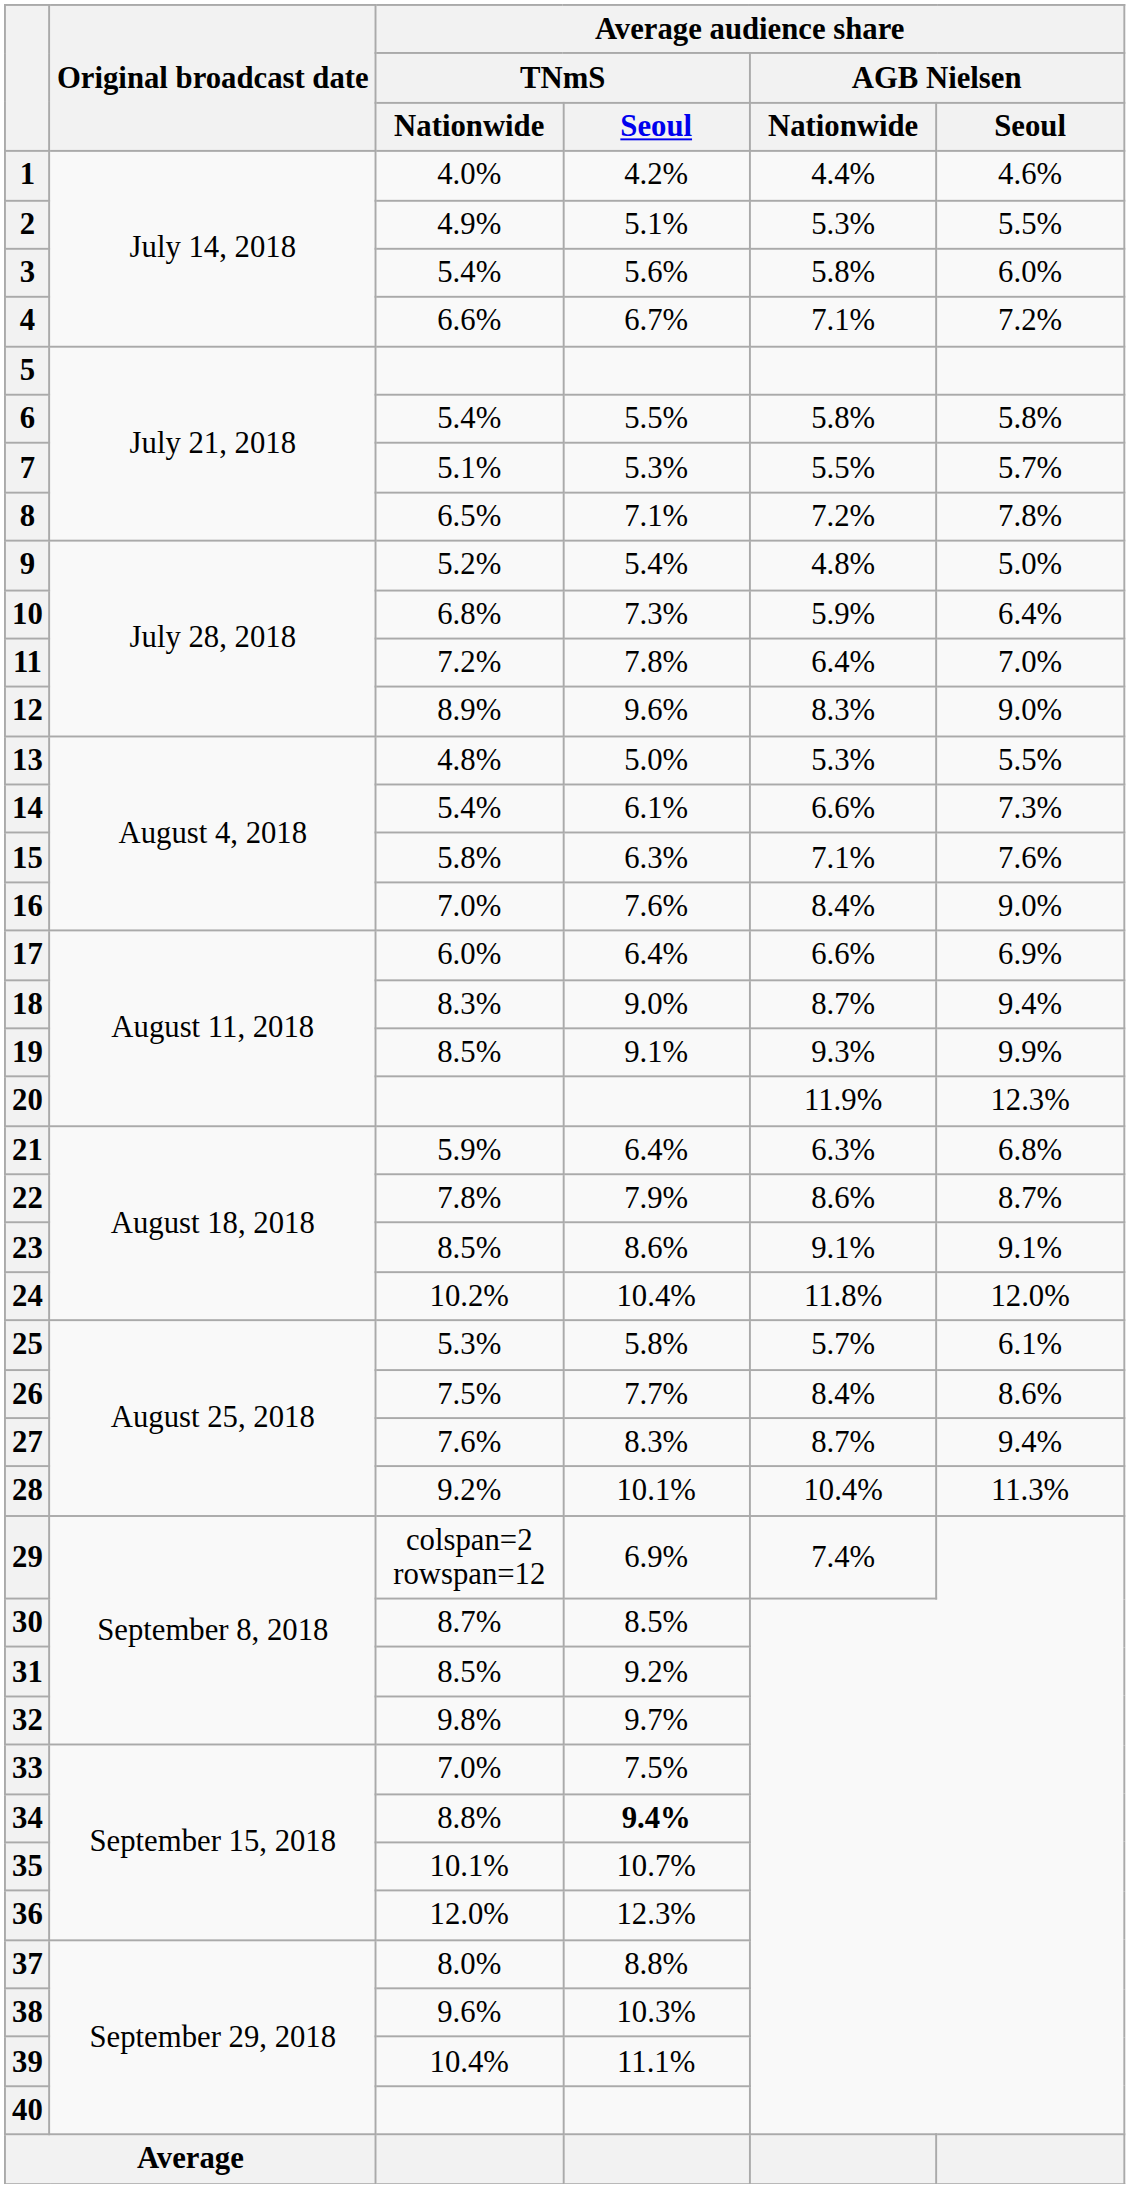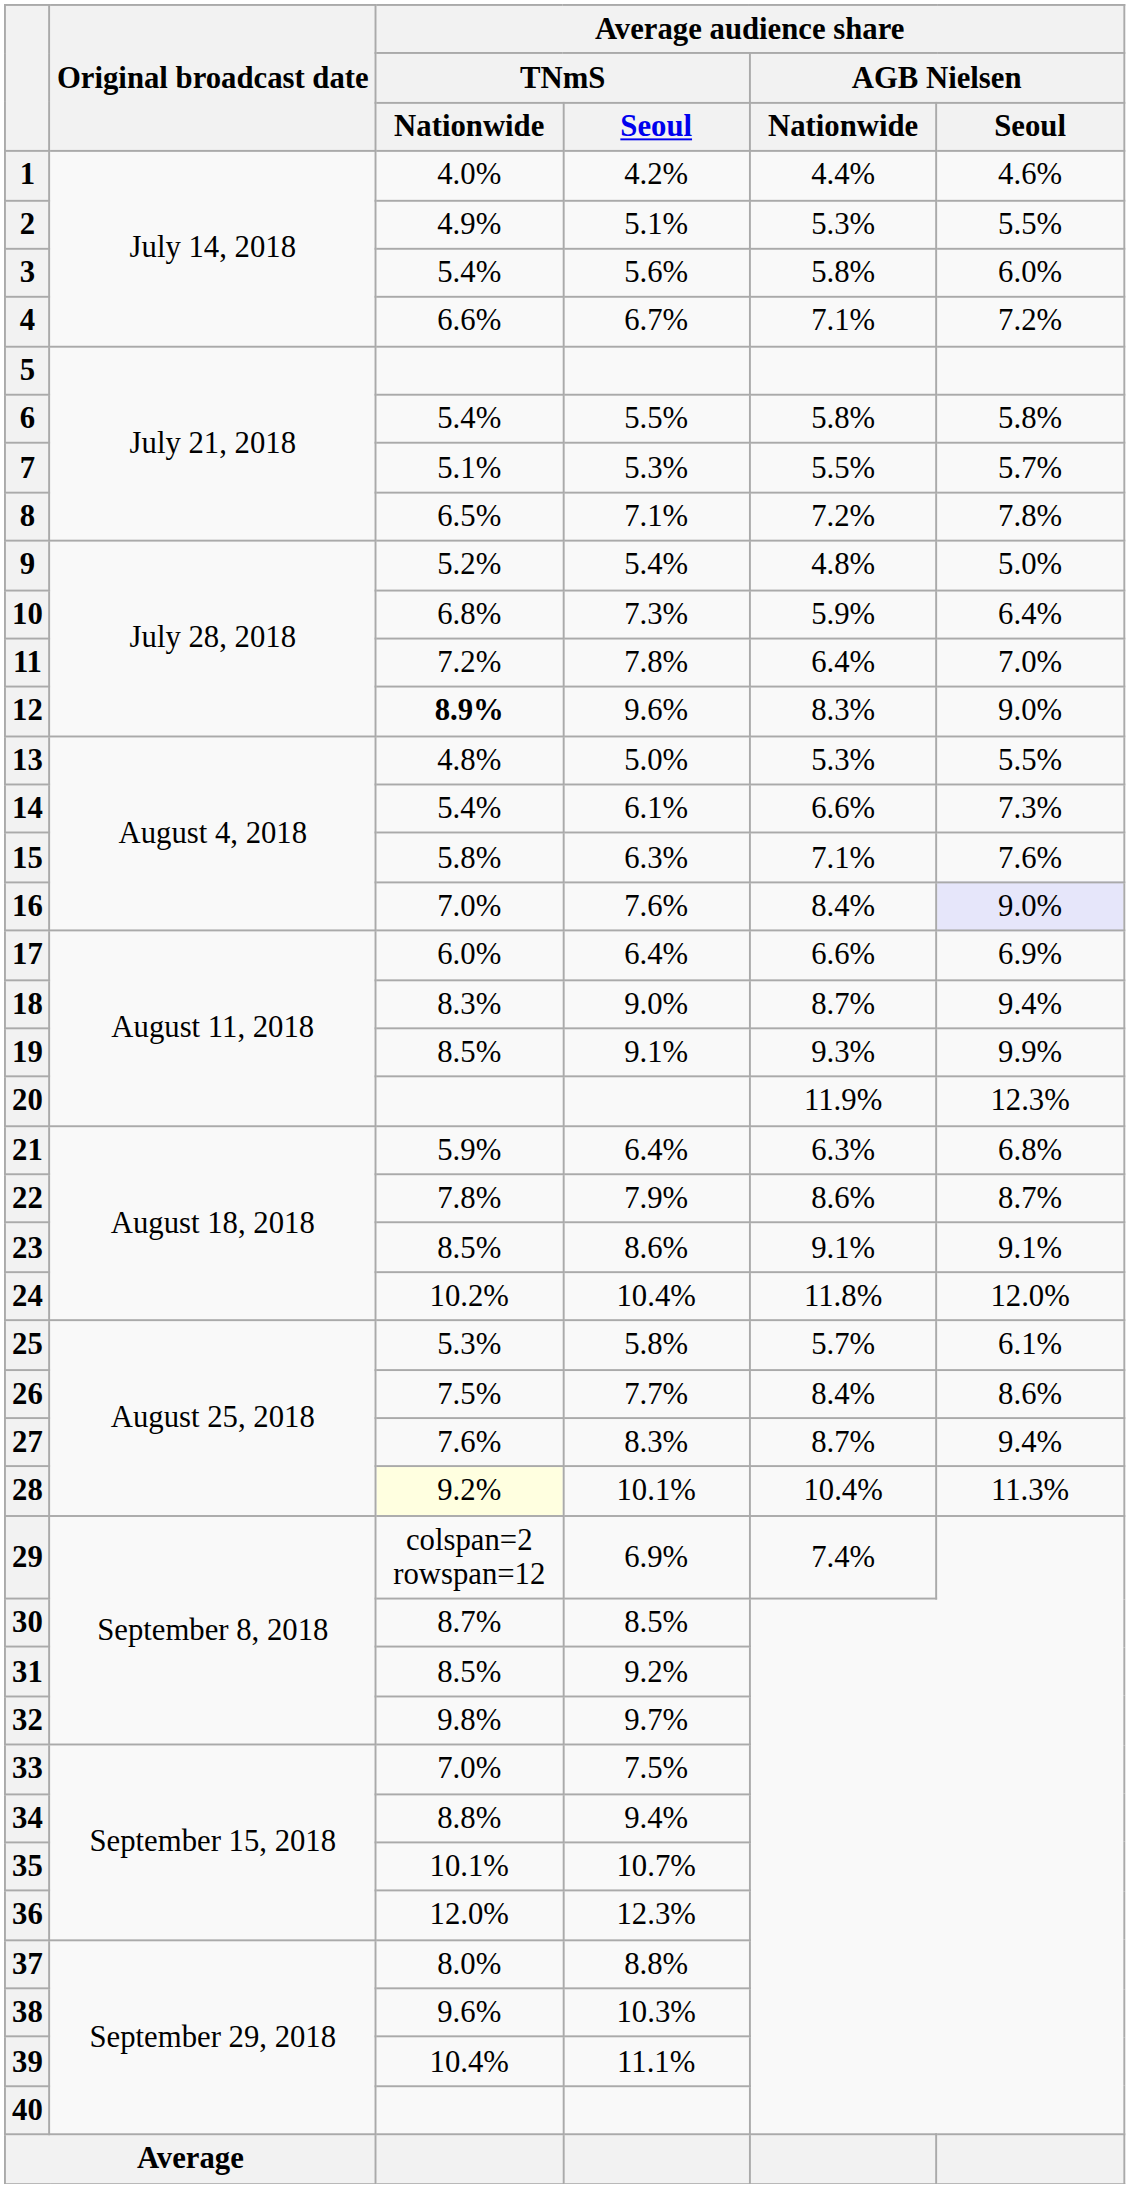(469, 710) normal -> (469, 710) bold
(1030, 905) no background -> (1030, 905) lavender background
(469, 1490) no background -> (469, 1490) lightyellow background
(656, 1817) bold -> (656, 1817) normal
